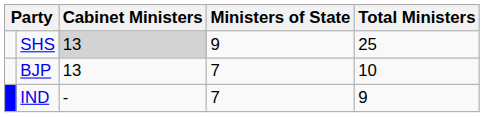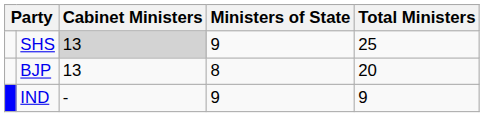(215, 71) 7 -> (215, 71) 8
(368, 71) 10 -> (368, 71) 20
(215, 97) 7 -> (215, 97) 9
